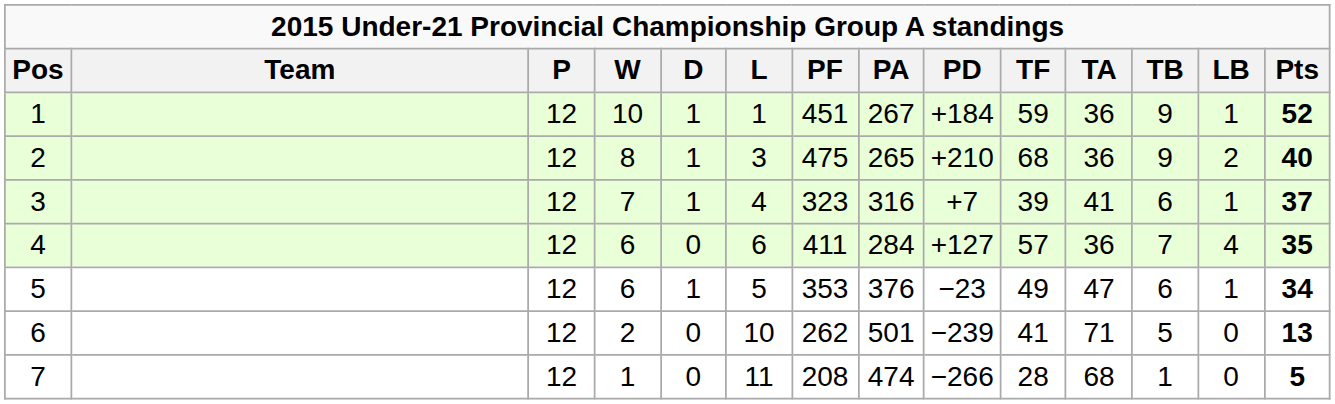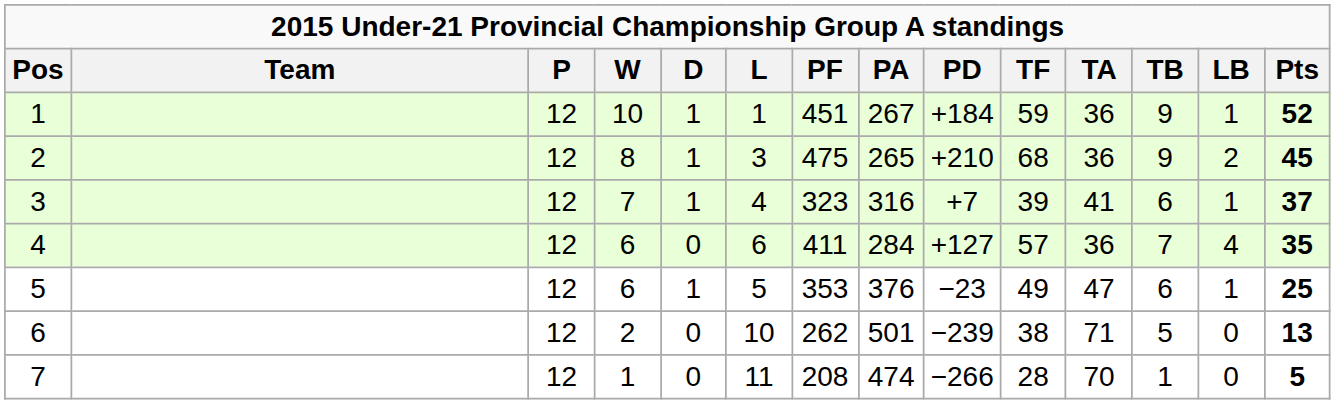(1297, 157) 40 -> (1297, 157) 45
(1297, 288) 34 -> (1297, 288) 25
(1033, 332) 41 -> (1033, 332) 38
(1099, 376) 68 -> (1099, 376) 70
